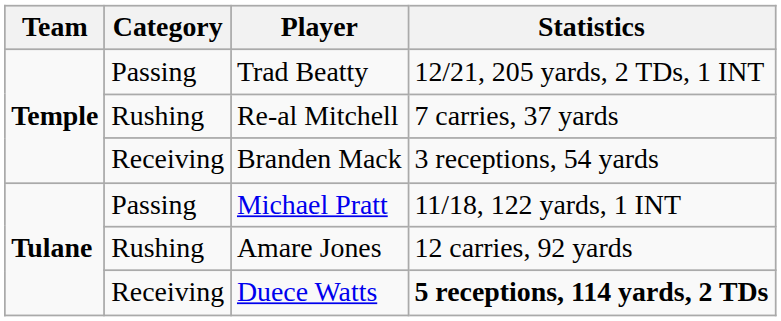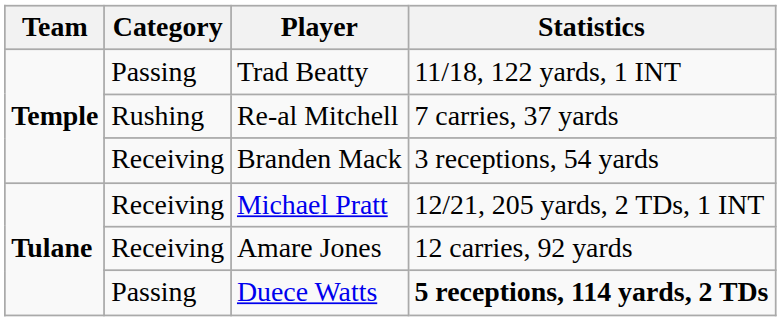(589, 71) 12/21, 205 yards, 2 TDs, 1 INT -> (548, 71) 11/18, 122 yards, 1 INT
(154, 204) Passing -> (168, 204) Receiving
(548, 204) 11/18, 122 yards, 1 INT -> (589, 204) 12/21, 205 yards, 2 TDs, 1 INT
(158, 248) Rushing -> (168, 248) Receiving
(168, 292) Receiving -> (154, 292) Passing
